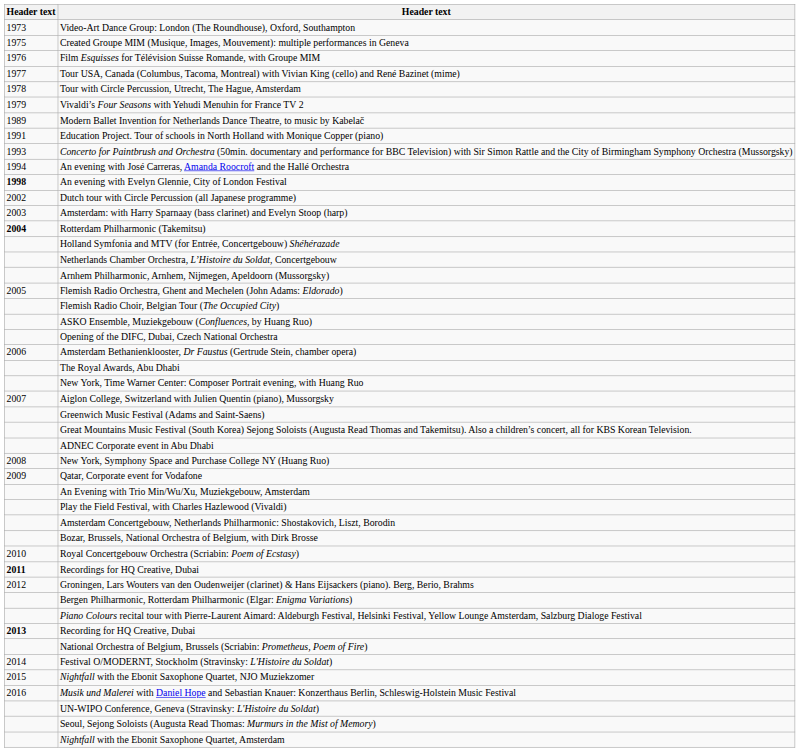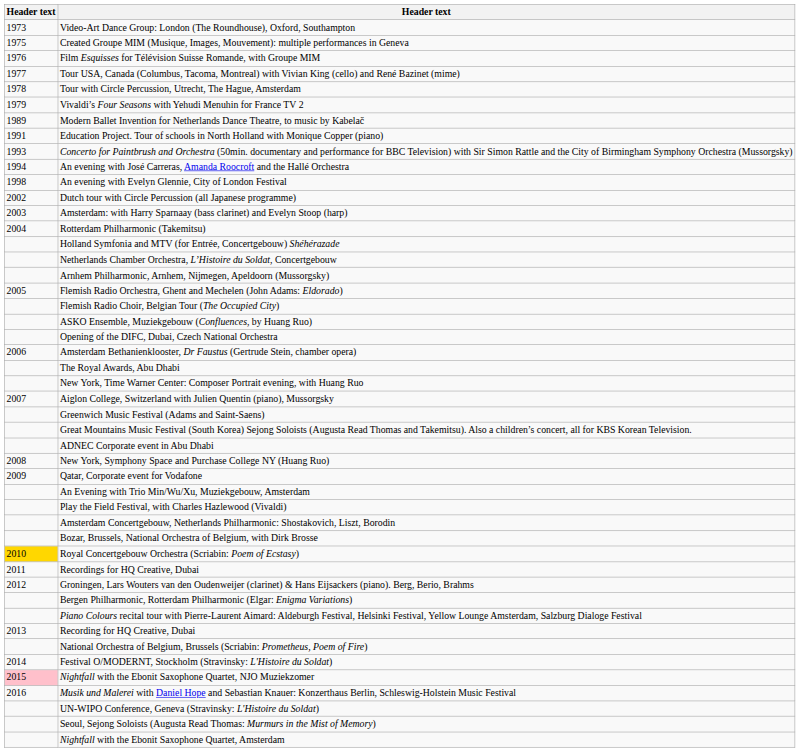(16, 182) bold -> (16, 182) normal
(16, 228) bold -> (16, 228) normal
(16, 553) no background -> (16, 553) gold background
(16, 569) bold -> (16, 569) normal
(16, 631) bold -> (16, 631) normal
(16, 677) no background -> (16, 677) pink background
